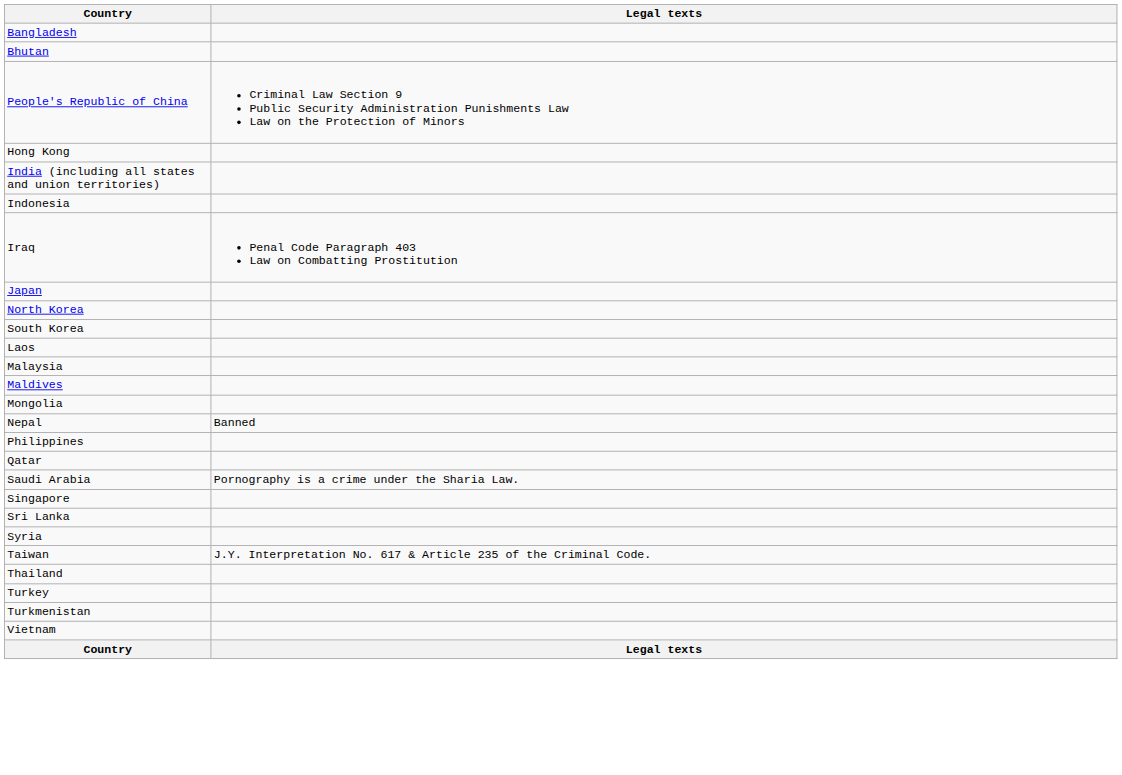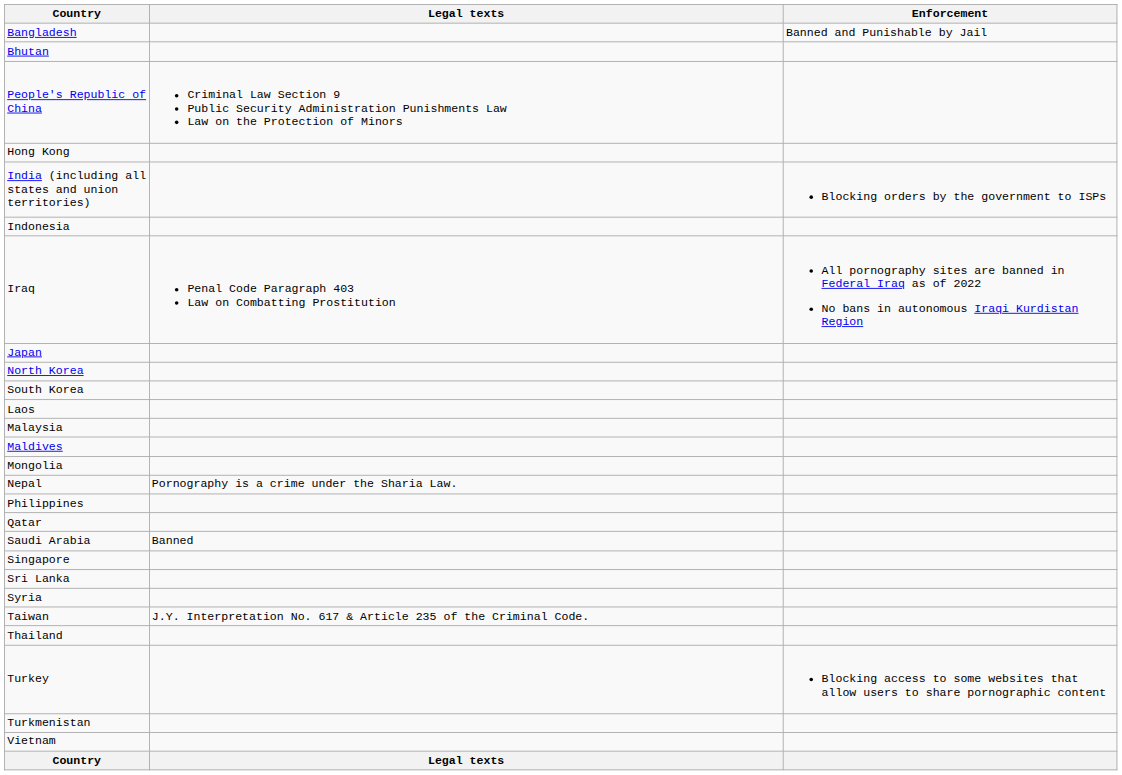+ column: (950, 14)
(235, 423) Banned -> (305, 485) Pornography is a crime under the Sharia Law.
(367, 480) Pornography is a crime under the Sharia Law. -> (173, 541) Banned
